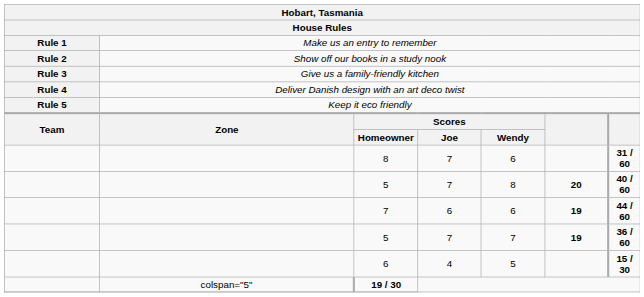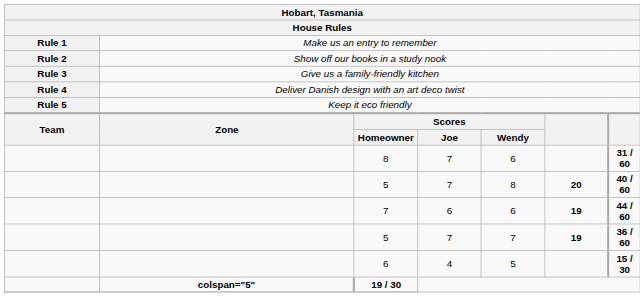(227, 285) normal -> (227, 285) bold
